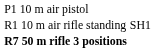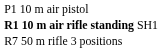(65, 25) normal -> (69, 25) bold
(66, 41) bold -> (63, 41) normal
